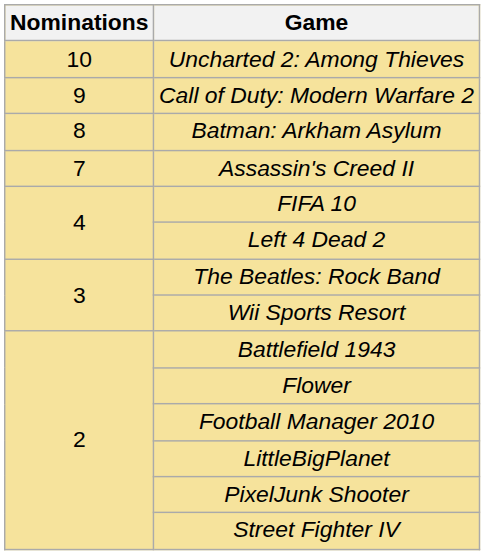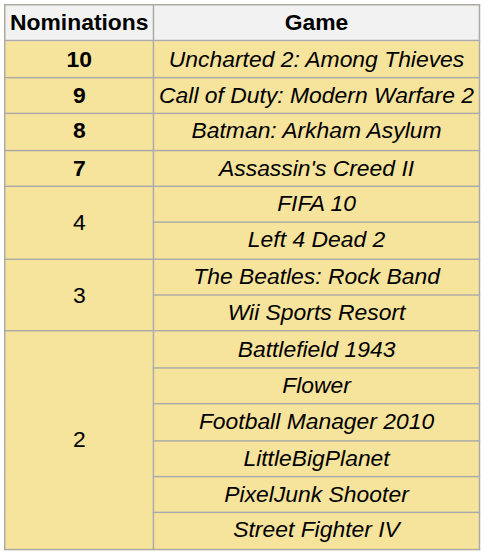(79, 58) normal -> (79, 58) bold
(79, 95) normal -> (79, 95) bold
(79, 131) normal -> (79, 131) bold
(79, 167) normal -> (79, 167) bold
